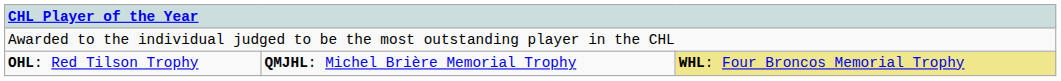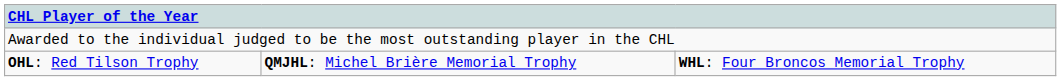(822, 63) khaki background -> (822, 63) no background
